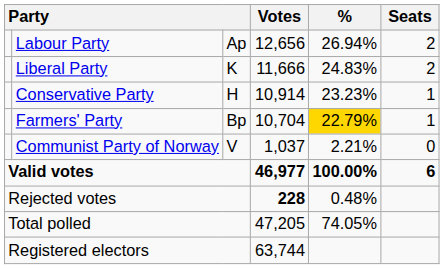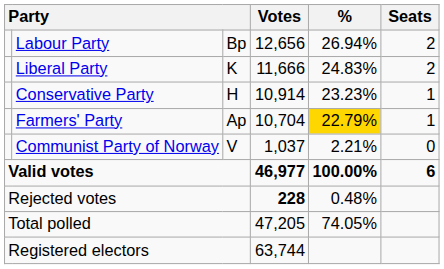(236, 43) Ap -> (236, 43) Bp
(236, 120) Bp -> (236, 120) Ap
